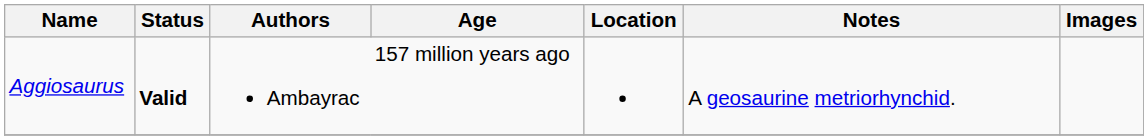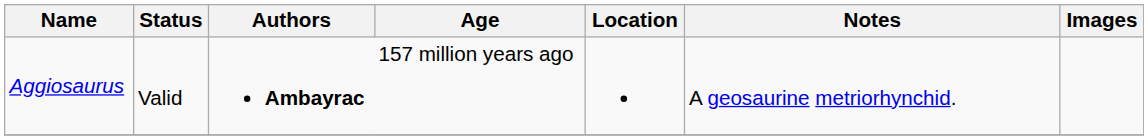(163, 97) bold -> (160, 97) normal
(291, 98) normal -> (292, 98) bold
